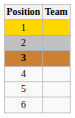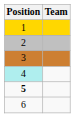(23, 58) bold -> (23, 58) normal
(23, 74) no background -> (23, 74) paleturquoise background
(23, 89) normal -> (23, 89) bold
